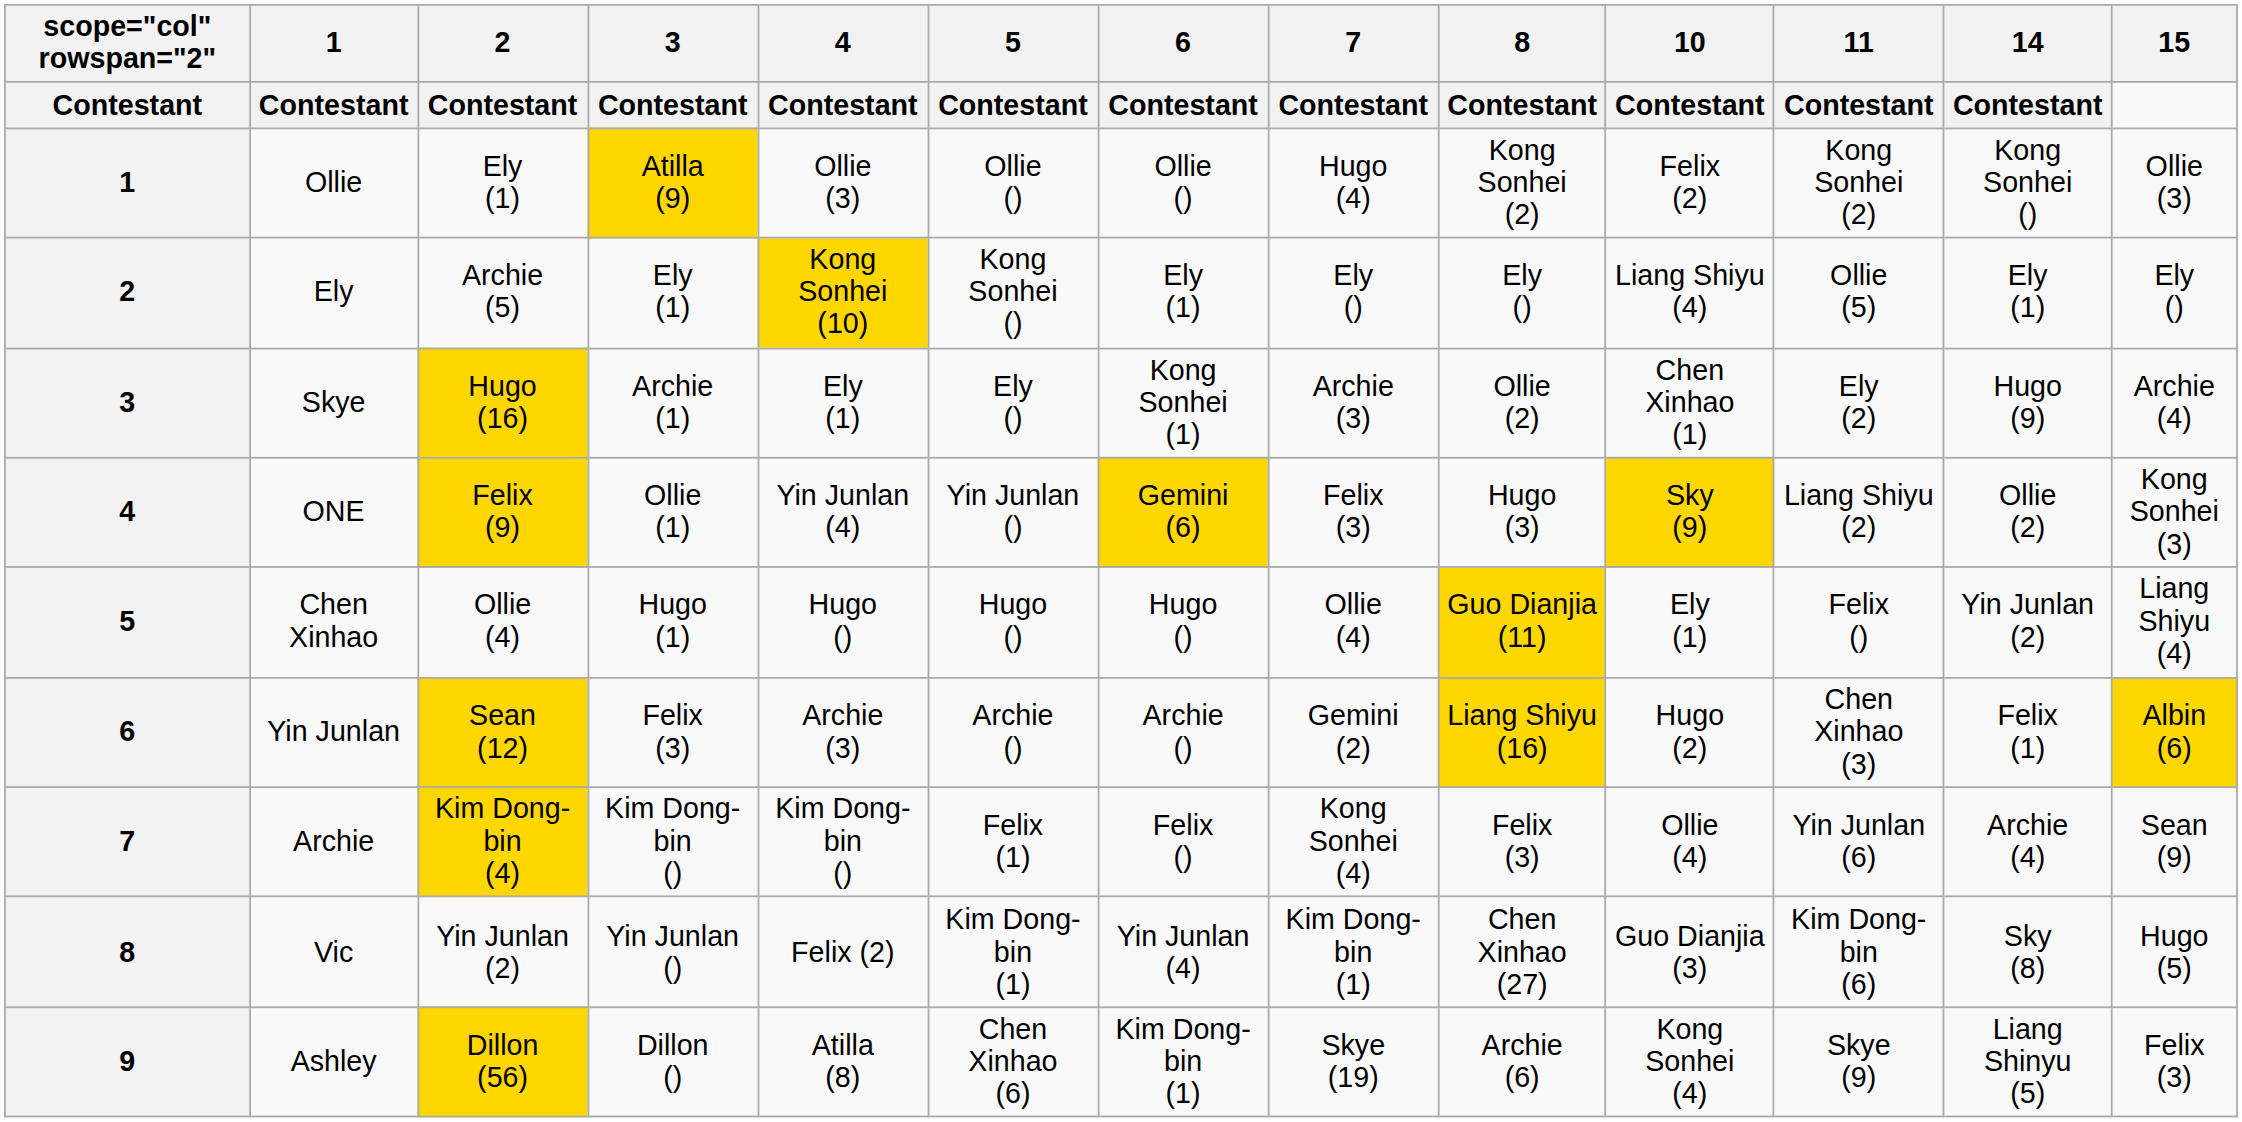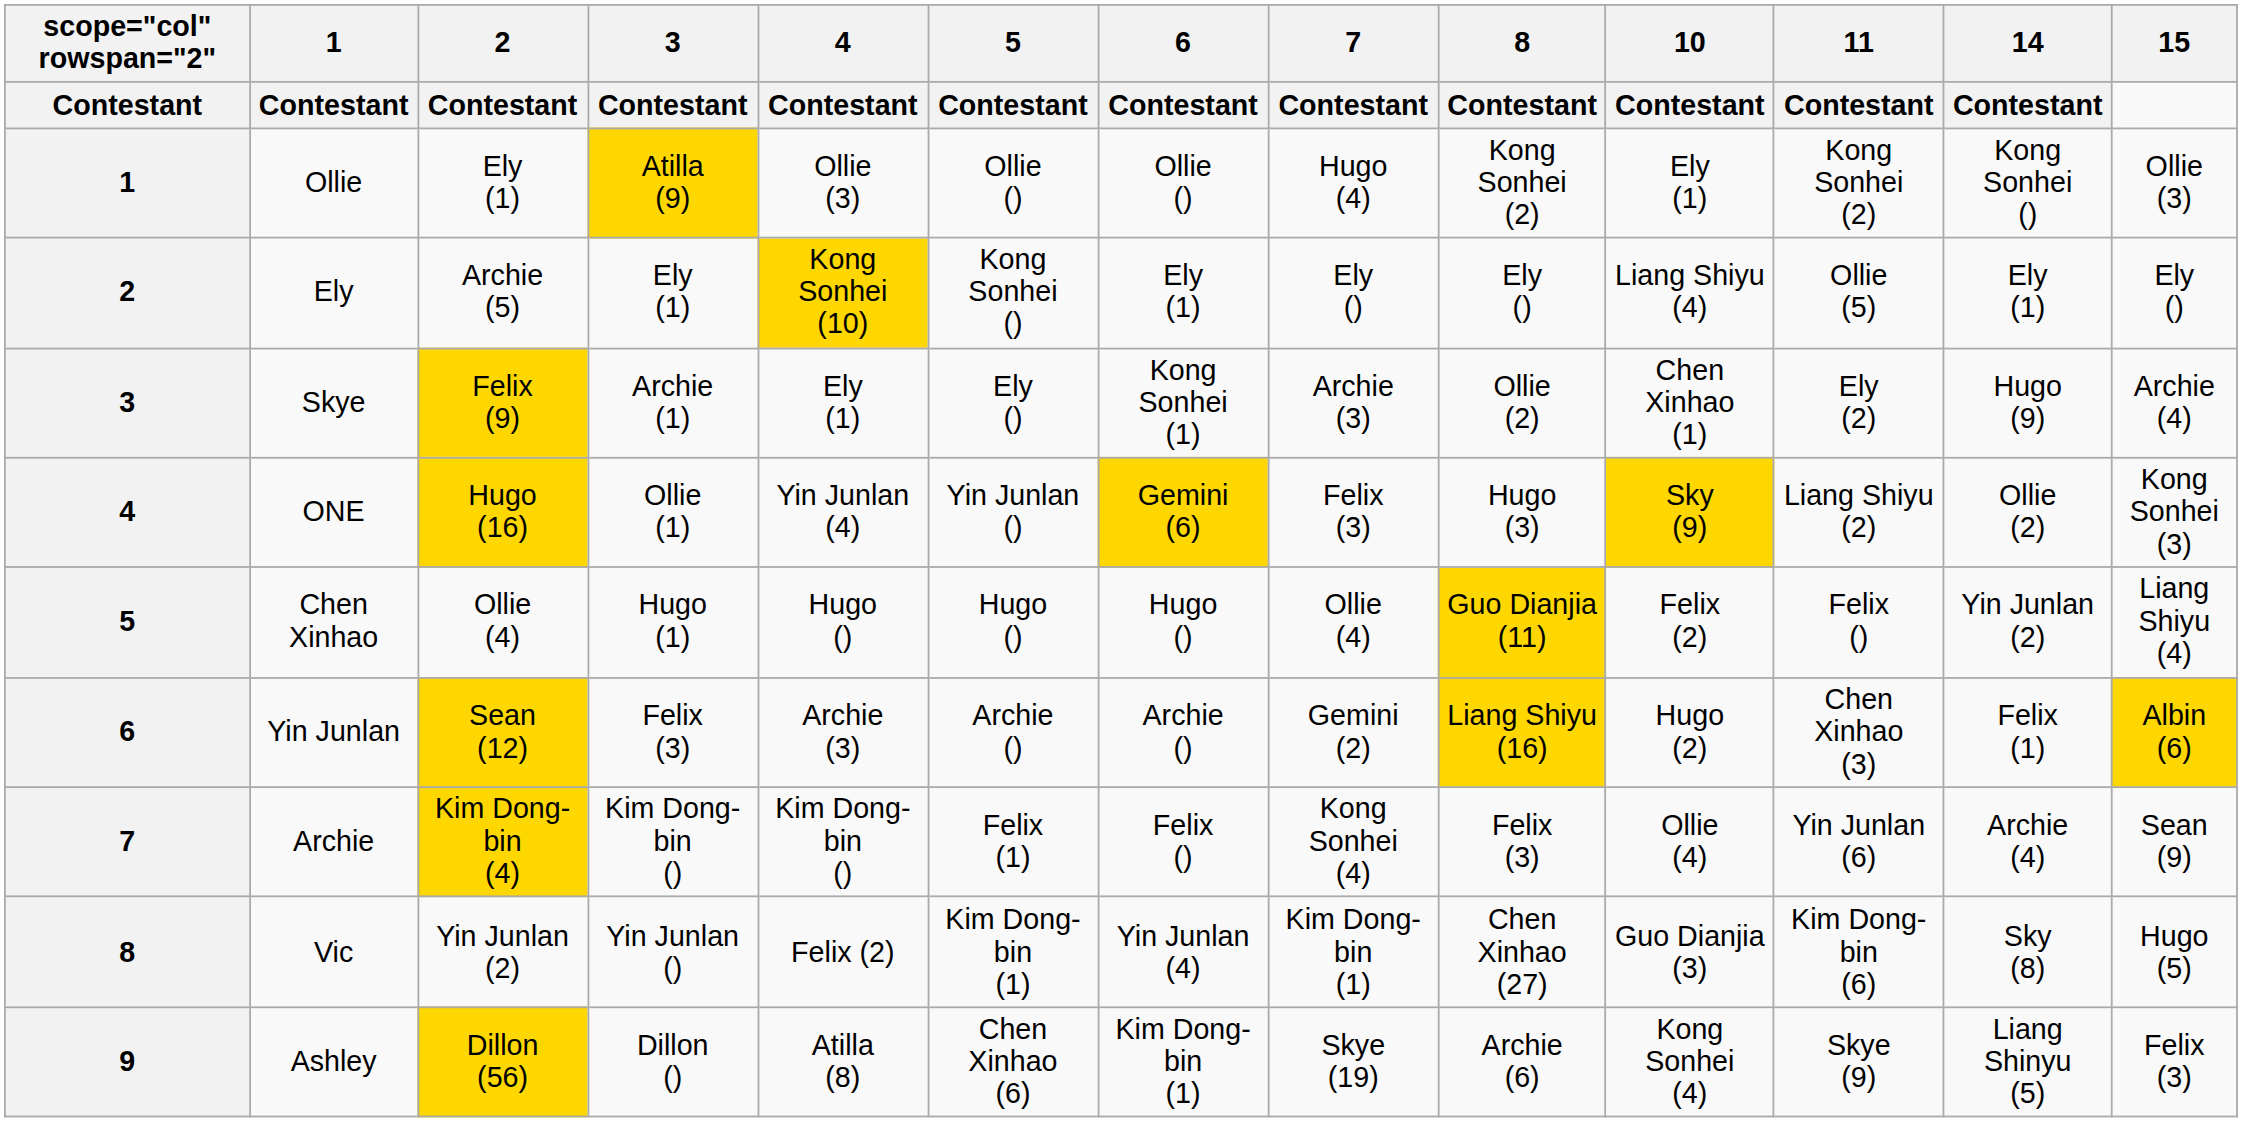(1690, 182) Felix (2) -> (1690, 182) Ely (1)
(503, 402) Hugo (16) -> (503, 402) Felix (9)
(503, 512) Felix (9) -> (503, 512) Hugo (16)
(1690, 621) Ely (1) -> (1690, 621) Felix (2)
